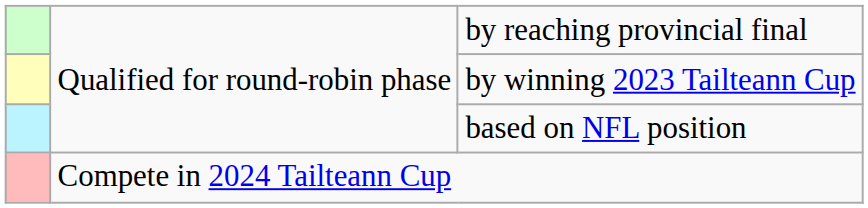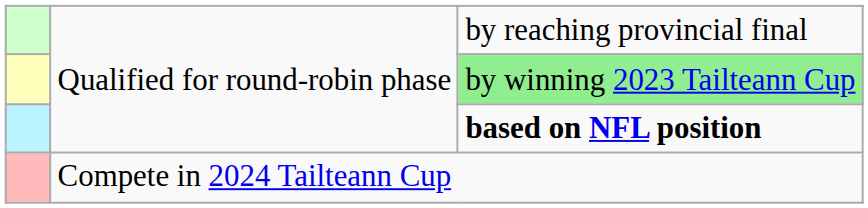(660, 78) no background -> (660, 78) lightgreen background
(606, 127) normal -> (613, 127) bold
